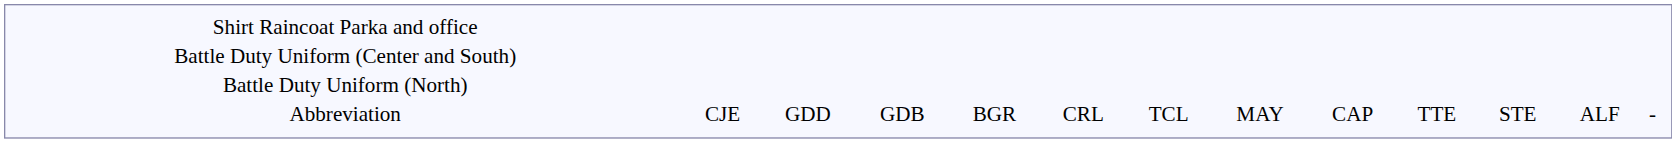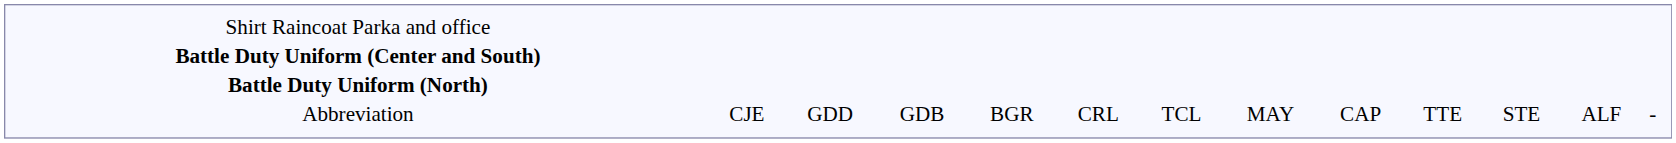(345, 56) normal -> (358, 56) bold
(345, 85) normal -> (358, 85) bold
